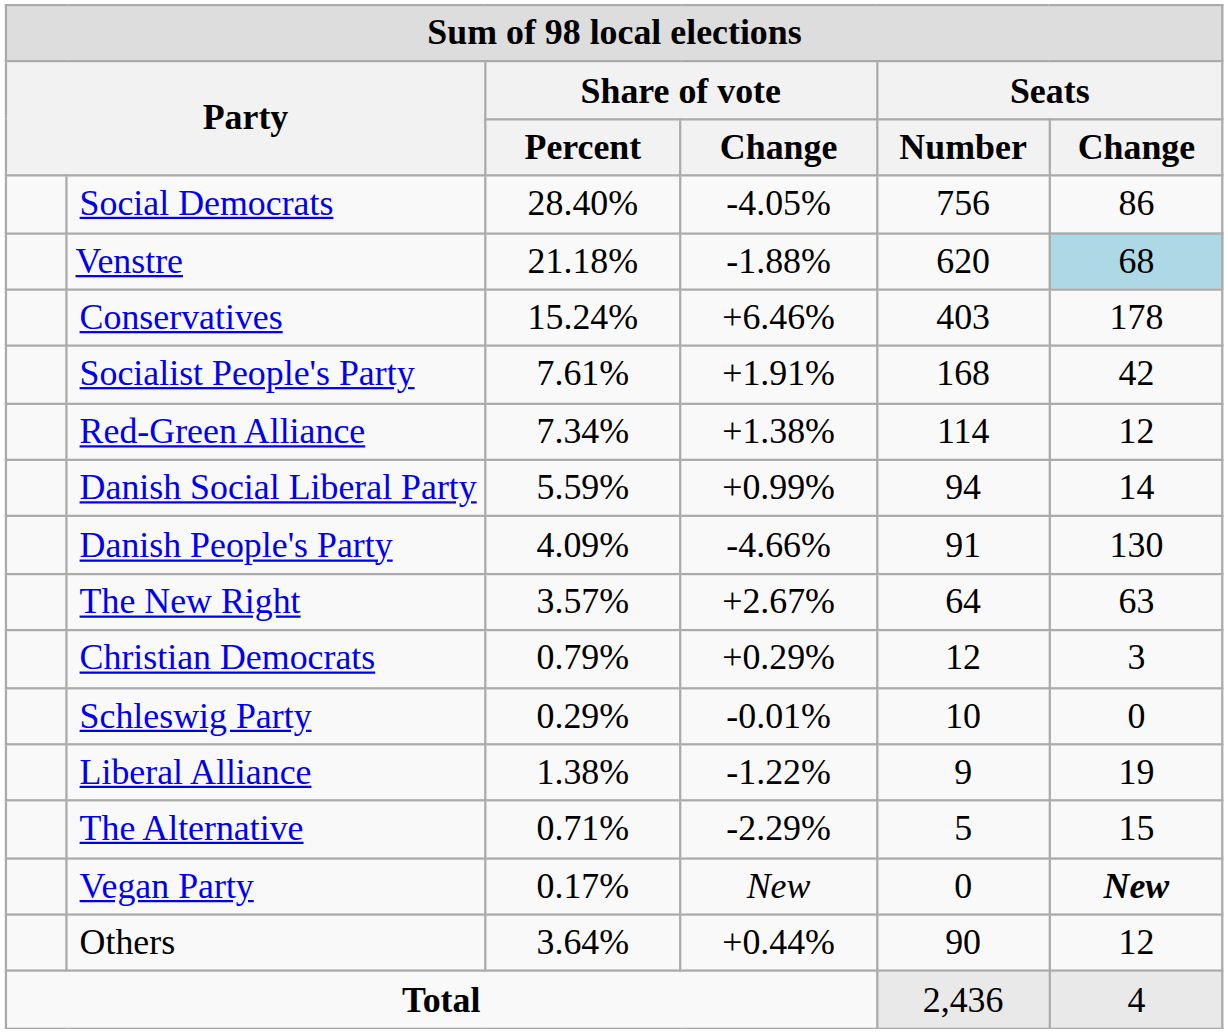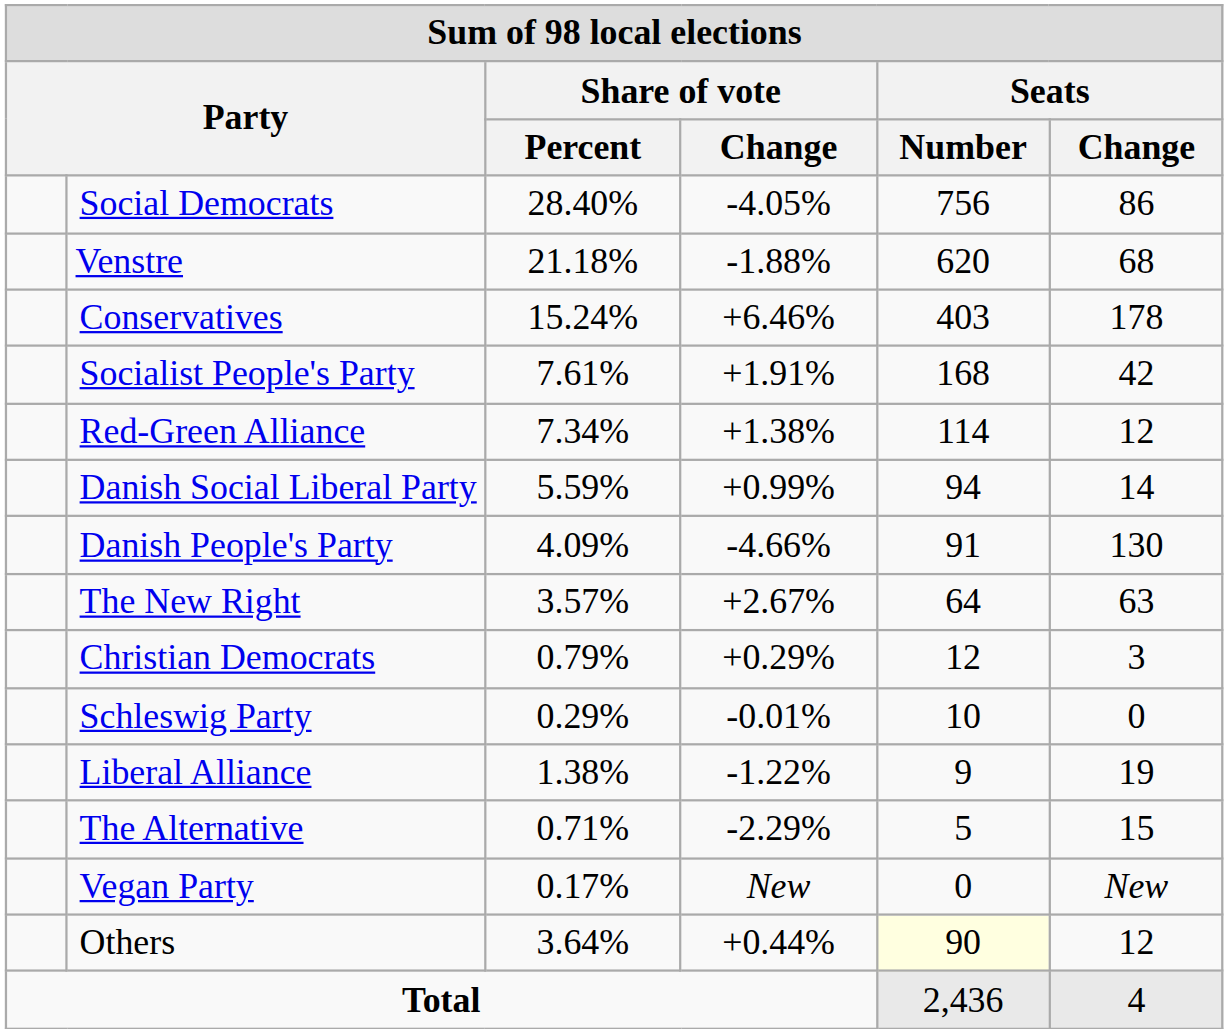(1136, 260) lightblue background -> (1136, 260) no background
(1136, 885) bold -> (1136, 885) normal
(963, 942) no background -> (963, 942) lightyellow background
